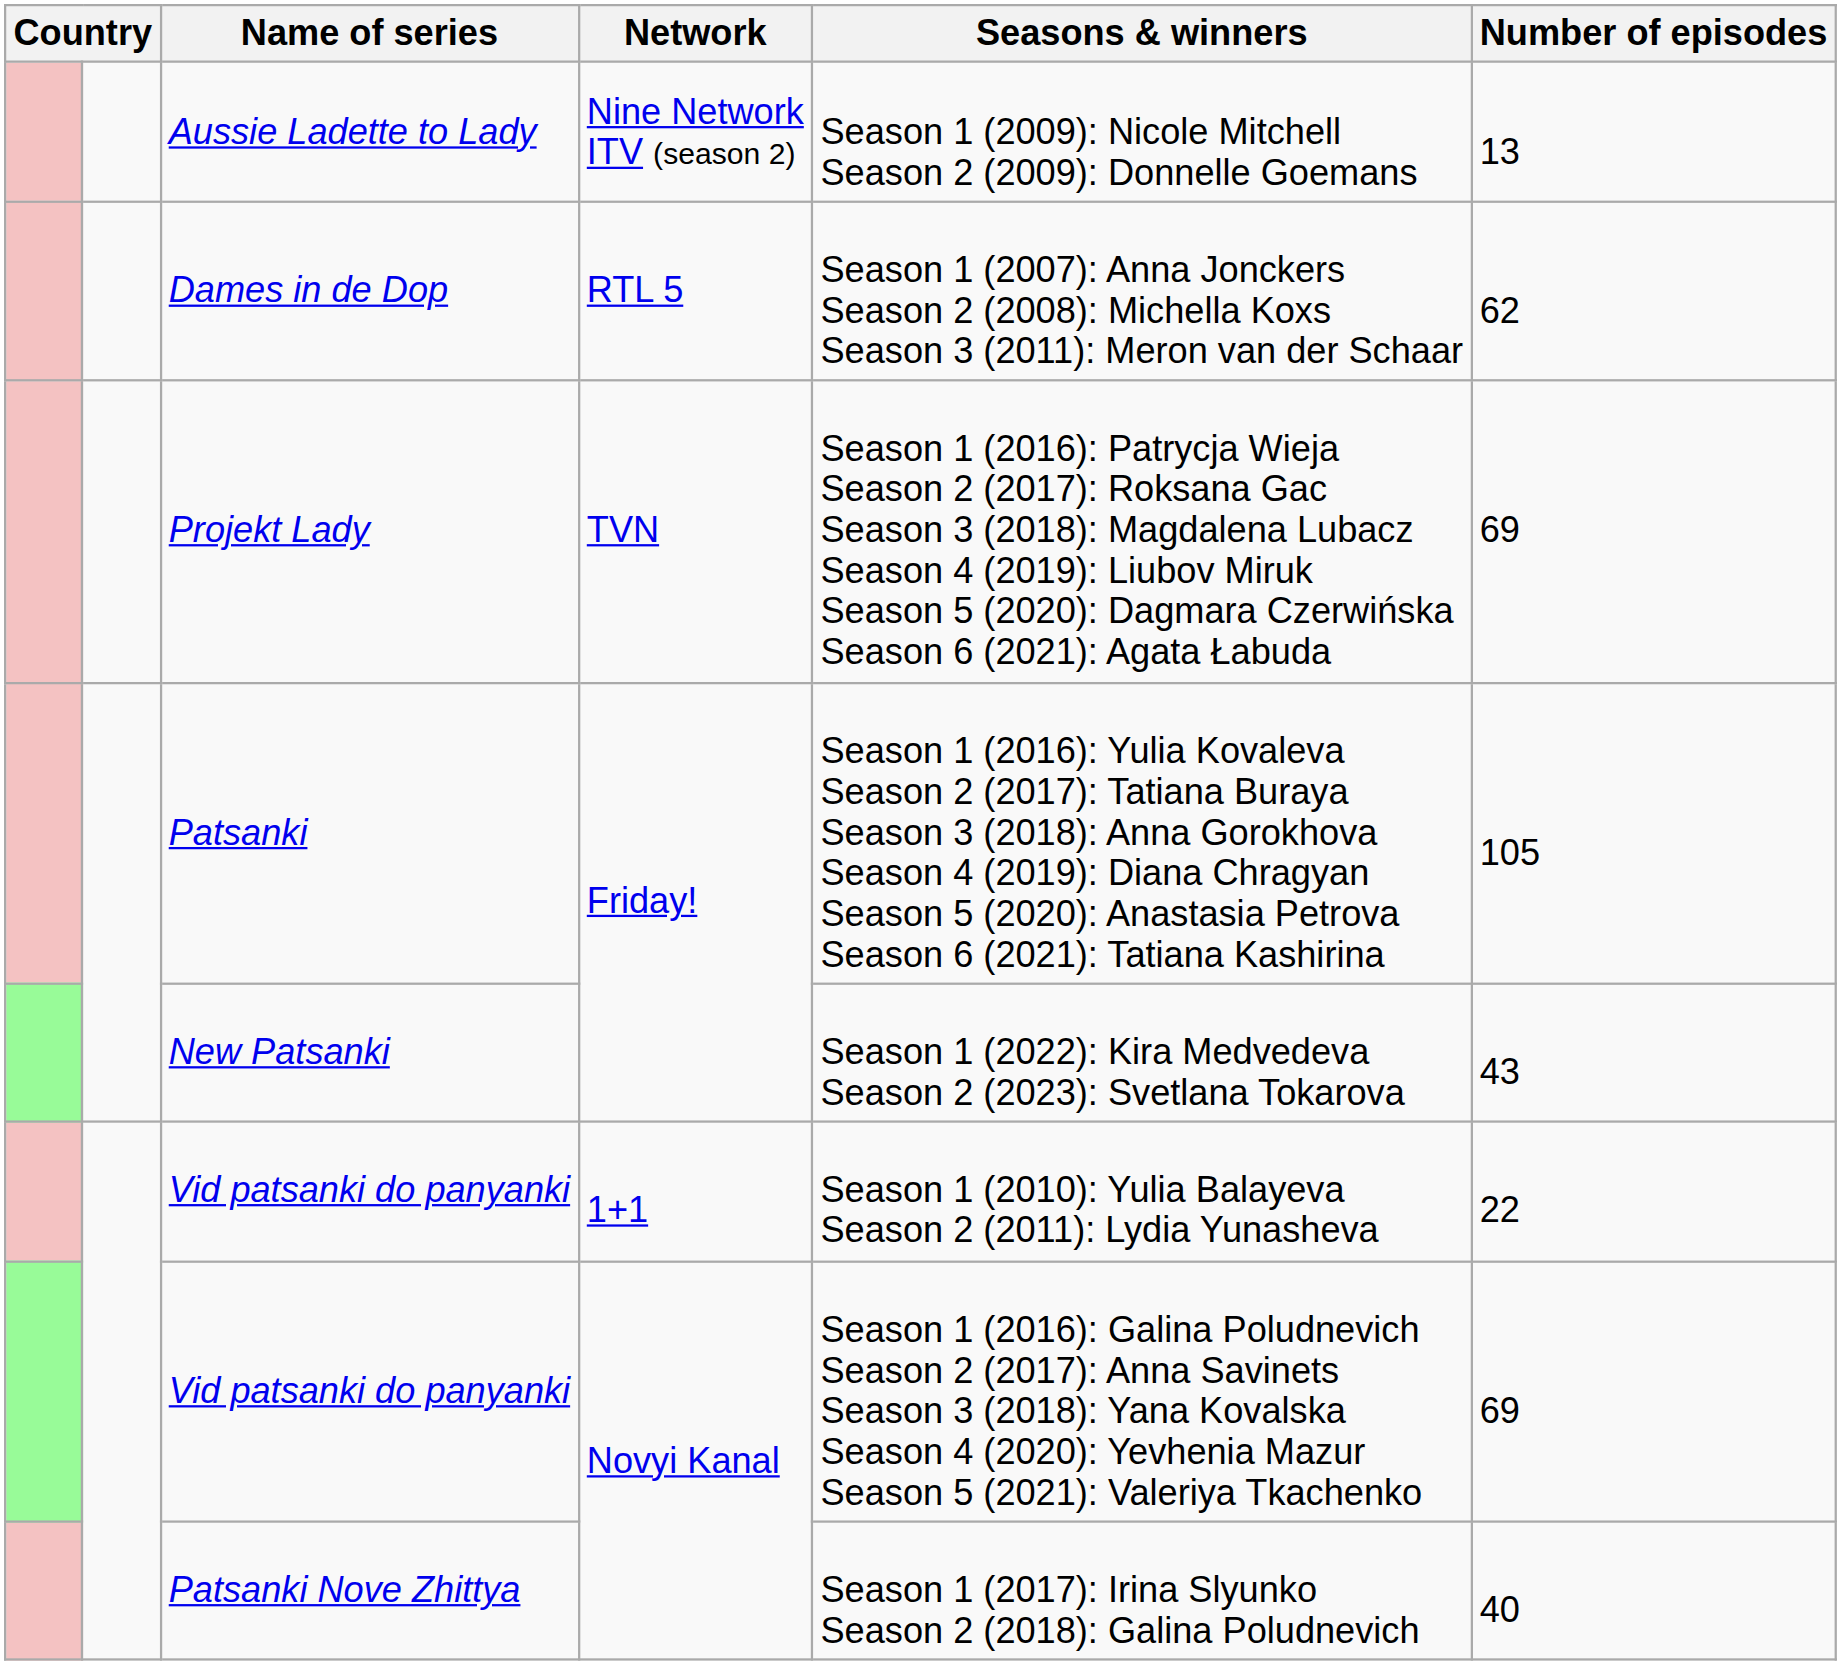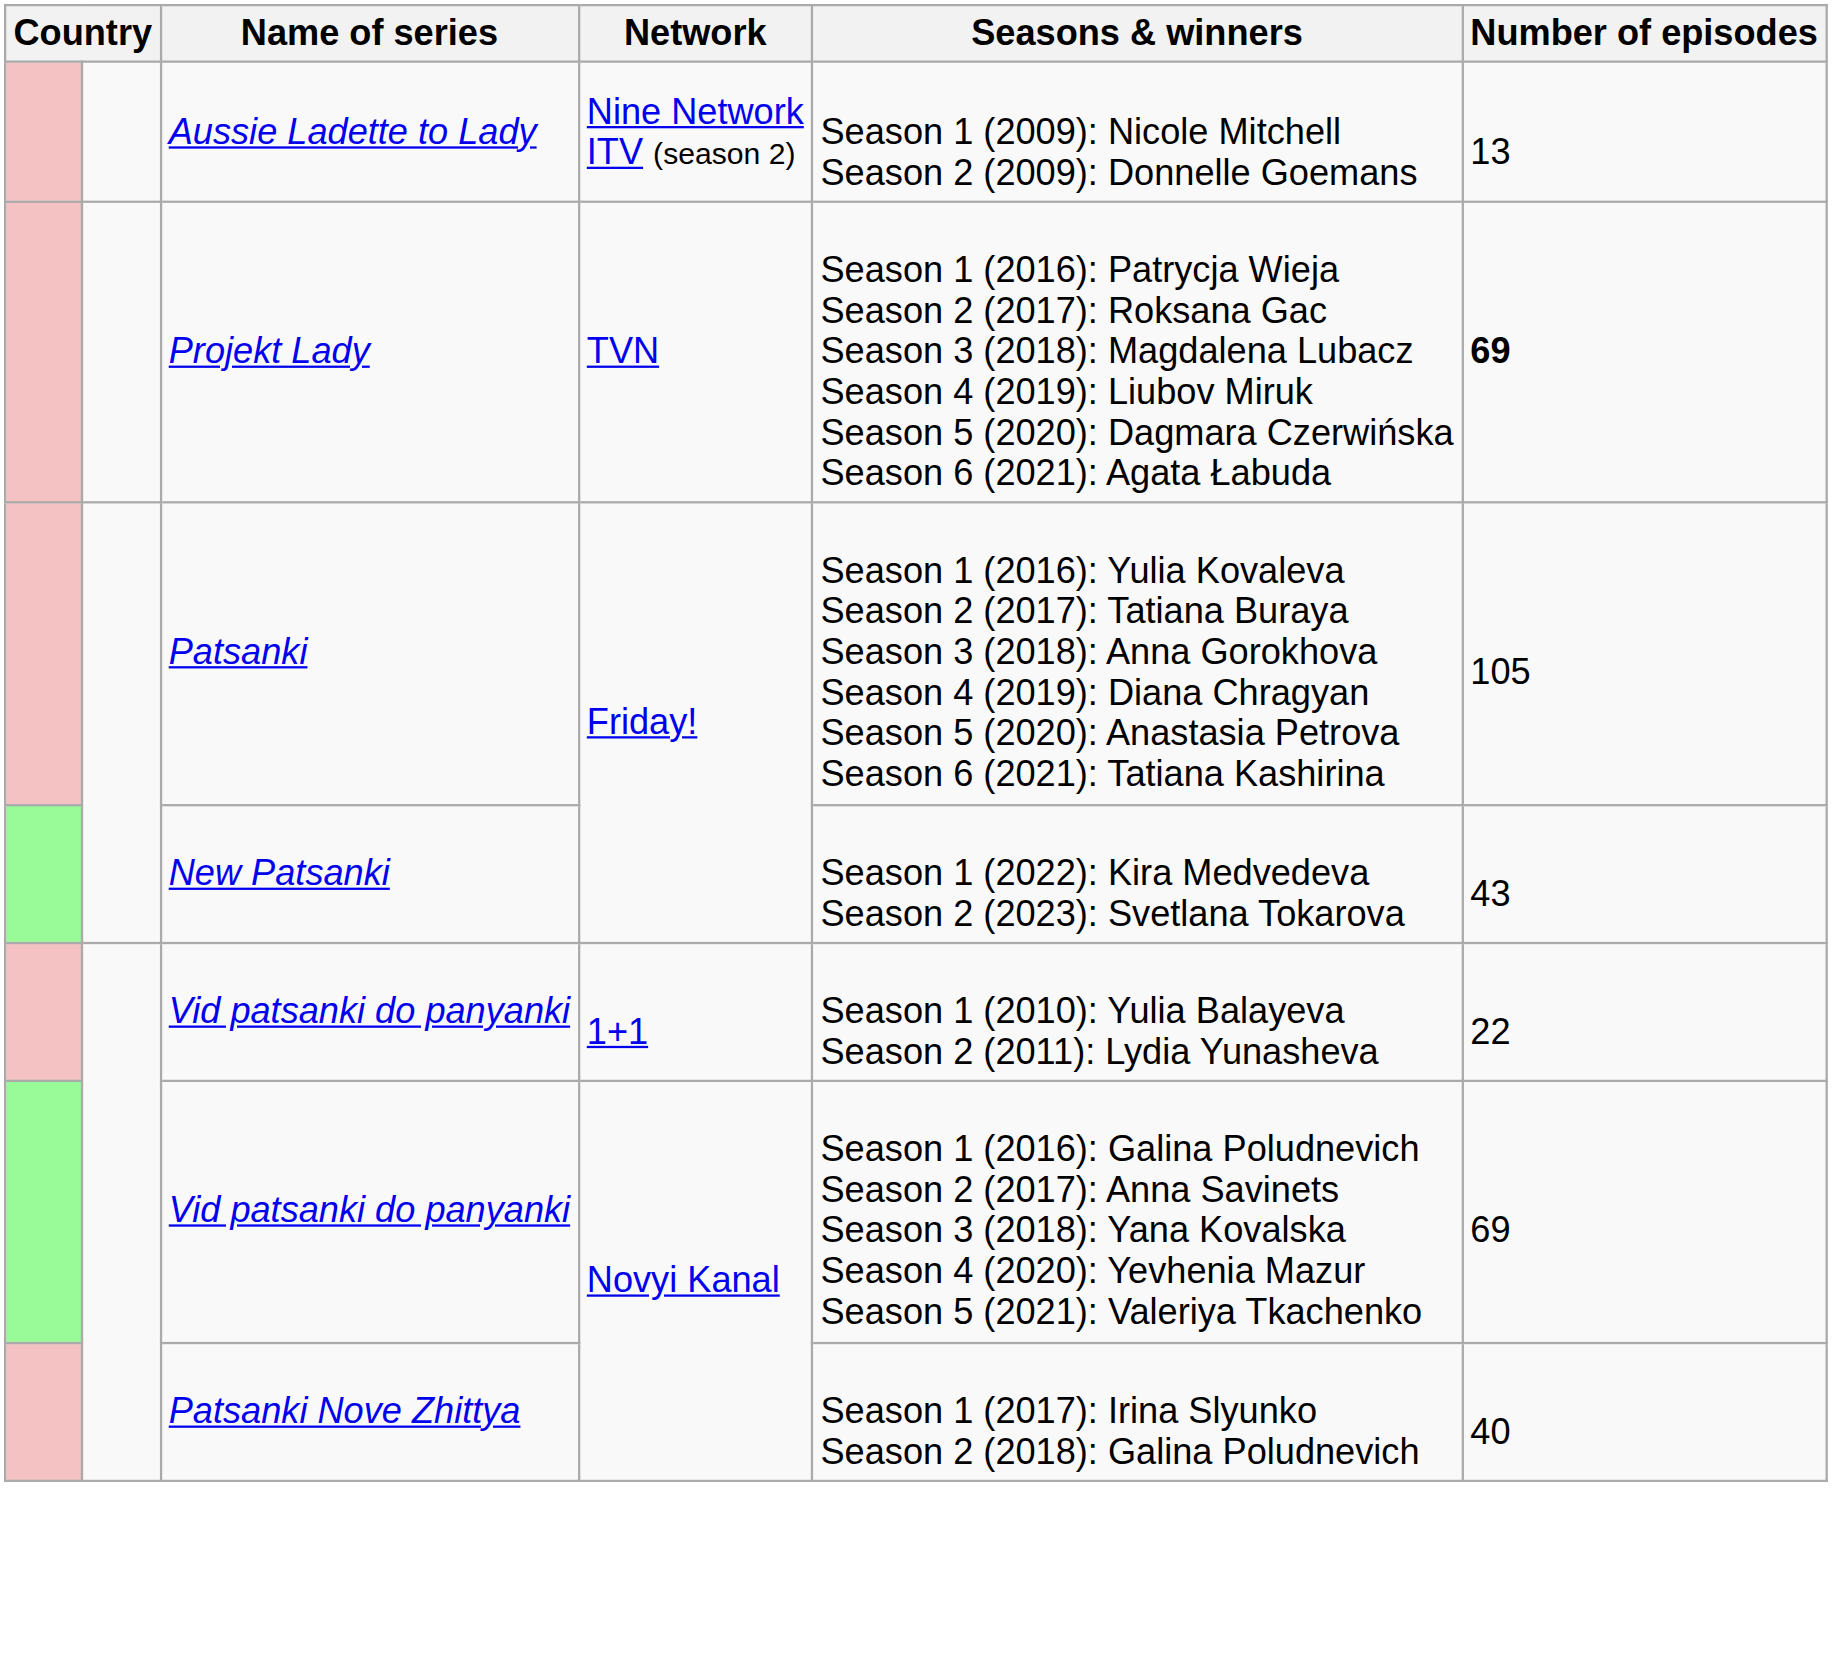- row: (308, 290)
(1500, 530) normal -> (1490, 351) bold
